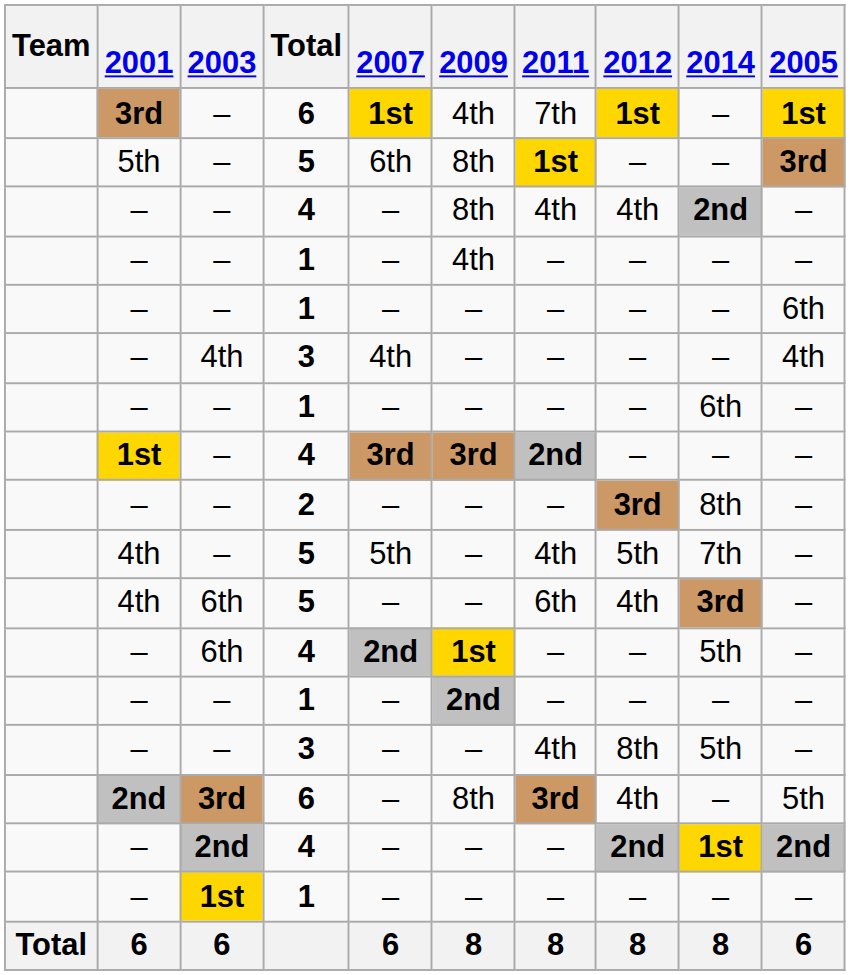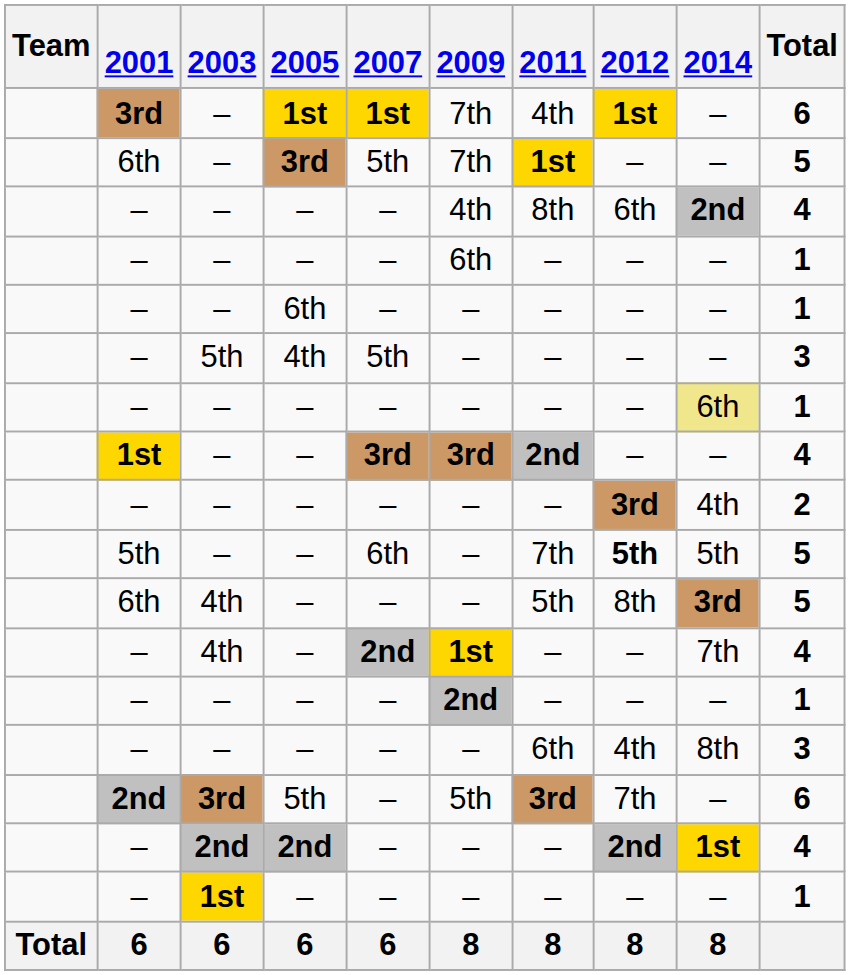columns swapped: (804, 63) <-> (306, 46)
(474, 112) 4th -> (471, 112) 7th
(556, 112) 7th -> (553, 112) 4th
(139, 161) 5th -> (139, 161) 6th
(391, 161) 6th -> (388, 161) 5th
(474, 161) 8th -> (471, 161) 7th
(474, 210) 8th -> (471, 210) 4th
(556, 210) 4th -> (553, 210) 8th
(638, 210) 4th -> (635, 210) 6th
(474, 259) 4th -> (471, 259) 6th
(222, 357) 4th -> (222, 357) 5th
(391, 357) 4th -> (388, 357) 5th
(721, 406) no background -> (718, 406) khaki background
(721, 504) 8th -> (718, 504) 4th
(139, 553) 4th -> (139, 553) 5th
(391, 553) 5th -> (388, 553) 6th
(556, 553) 4th -> (553, 553) 7th
(638, 553) normal -> (635, 553) bold
(721, 553) 7th -> (718, 553) 5th
(139, 602) 4th -> (139, 602) 6th
(222, 602) 6th -> (222, 602) 4th
(556, 602) 6th -> (553, 602) 5th
(638, 602) 4th -> (635, 602) 8th
(222, 651) 6th -> (222, 651) 4th
(721, 651) 5th -> (718, 651) 7th
(556, 749) 4th -> (553, 749) 6th
(638, 749) 8th -> (635, 749) 4th
(721, 749) 5th -> (718, 749) 8th
(474, 798) 8th -> (471, 798) 5th
(638, 798) 4th -> (635, 798) 7th
